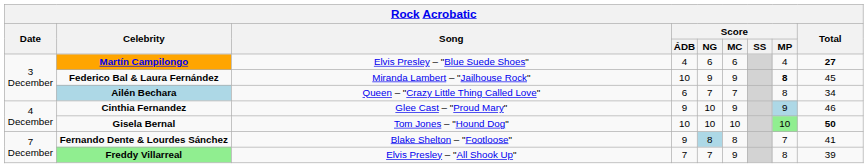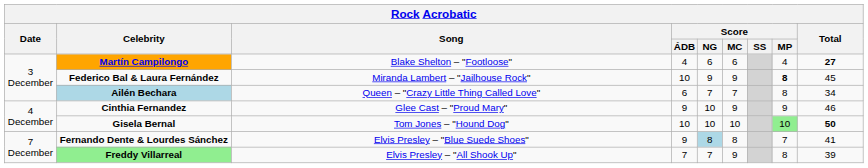(451, 62) Elvis Presley – "Blue Suede Shoes" -> (451, 62) Blake Shelton – "Footloose"
(785, 109) lightblue background -> (785, 109) no background
(451, 140) Blake Shelton – "Footloose" -> (451, 140) Elvis Presley – "Blue Suede Shoes"
